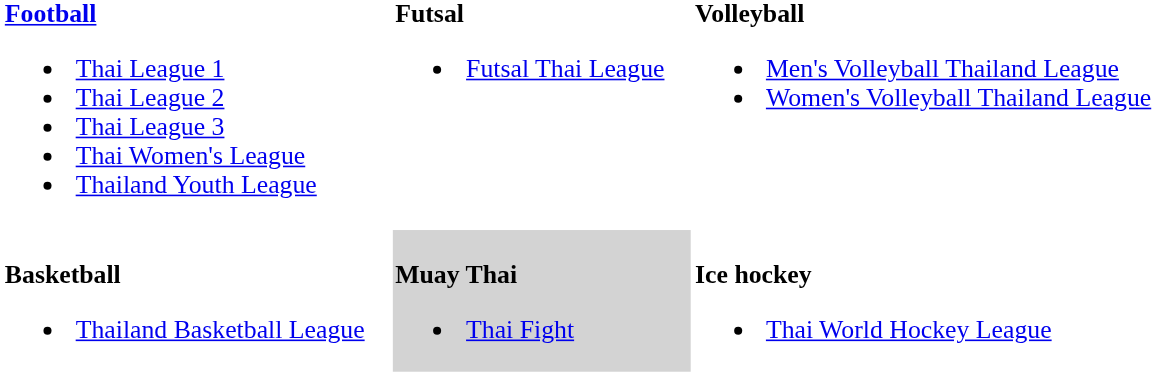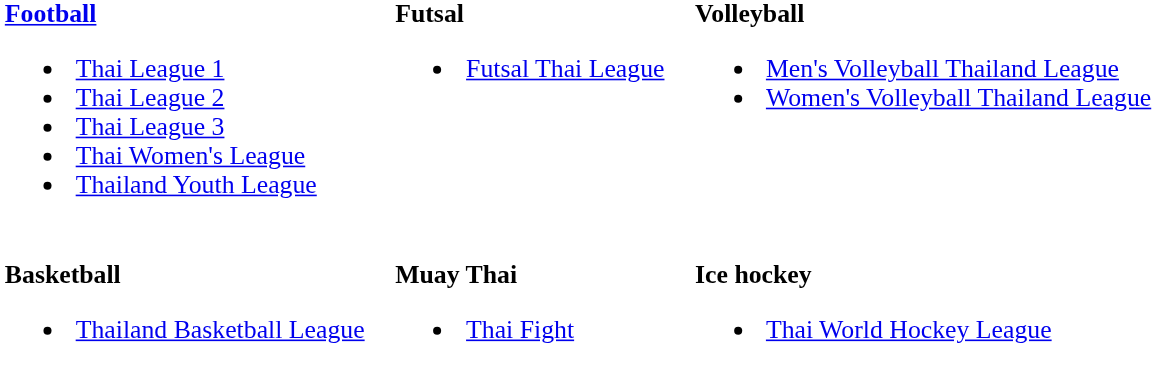(530, 302) lightgrey background -> (530, 302) no background
